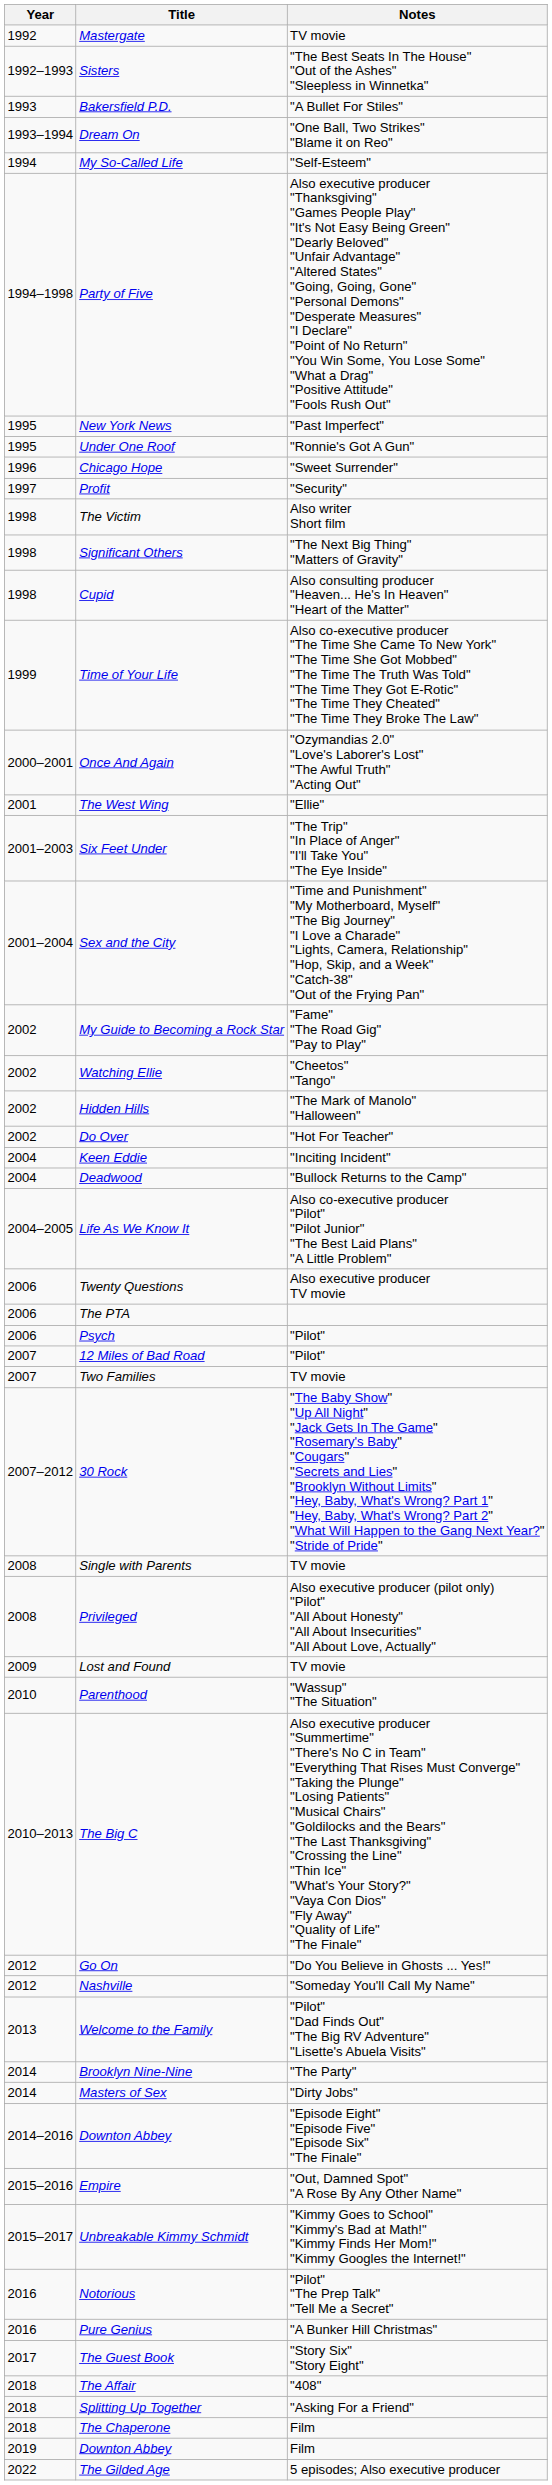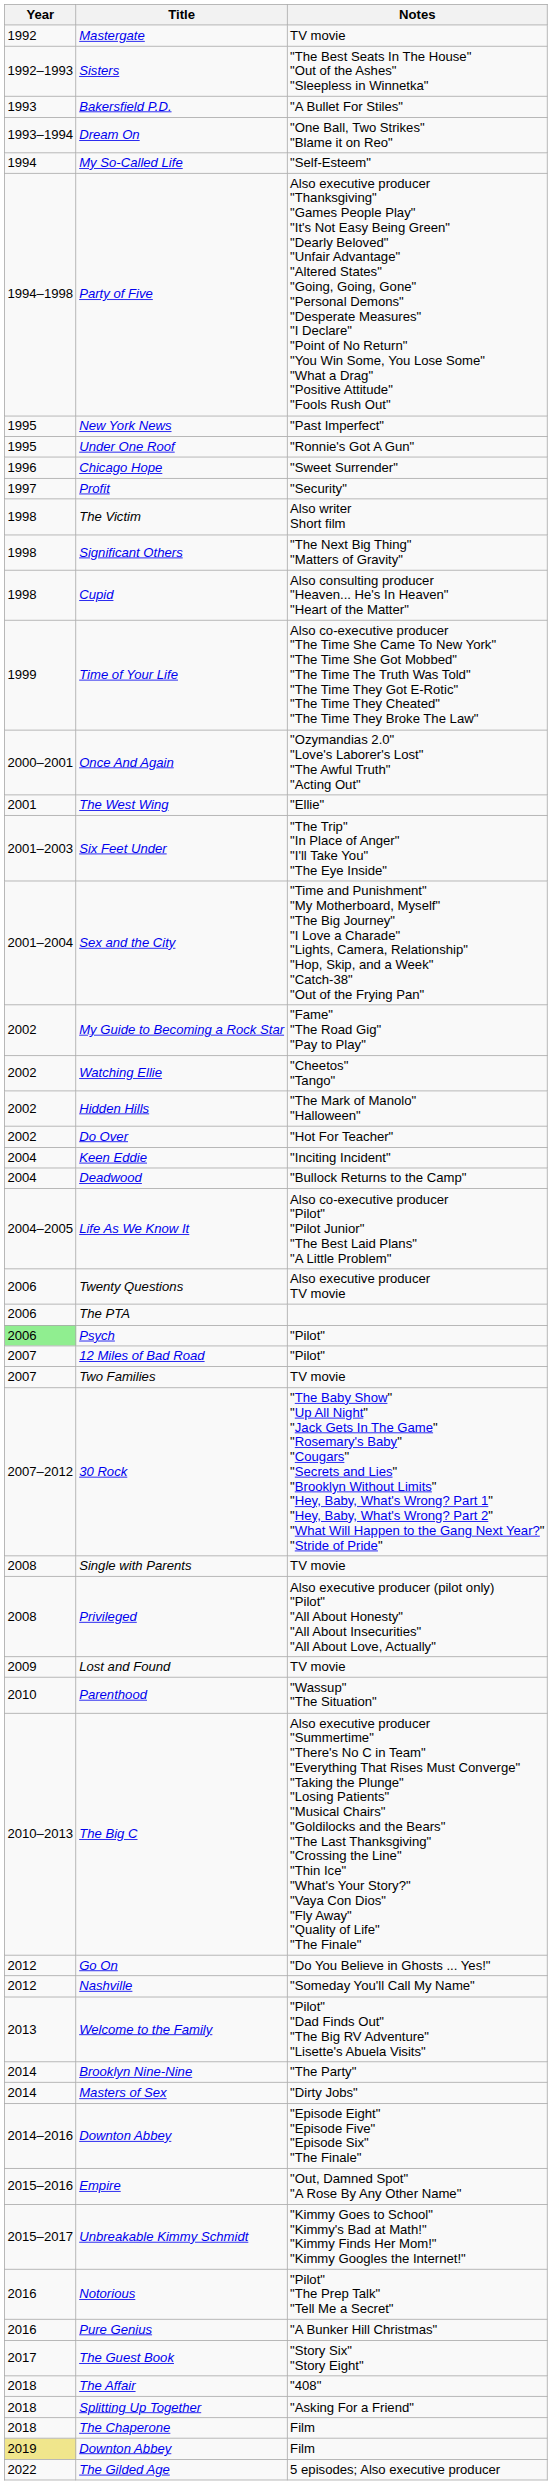(22, 1335) no background -> (22, 1335) lightgreen background
(22, 2448) no background -> (22, 2448) khaki background
